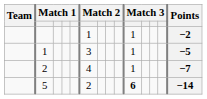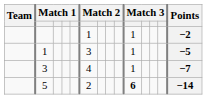(45, 68) 2 -> (45, 68) 3
